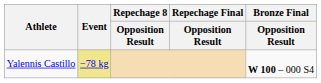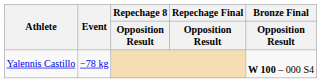(94, 64) khaki background -> (94, 64) no background
